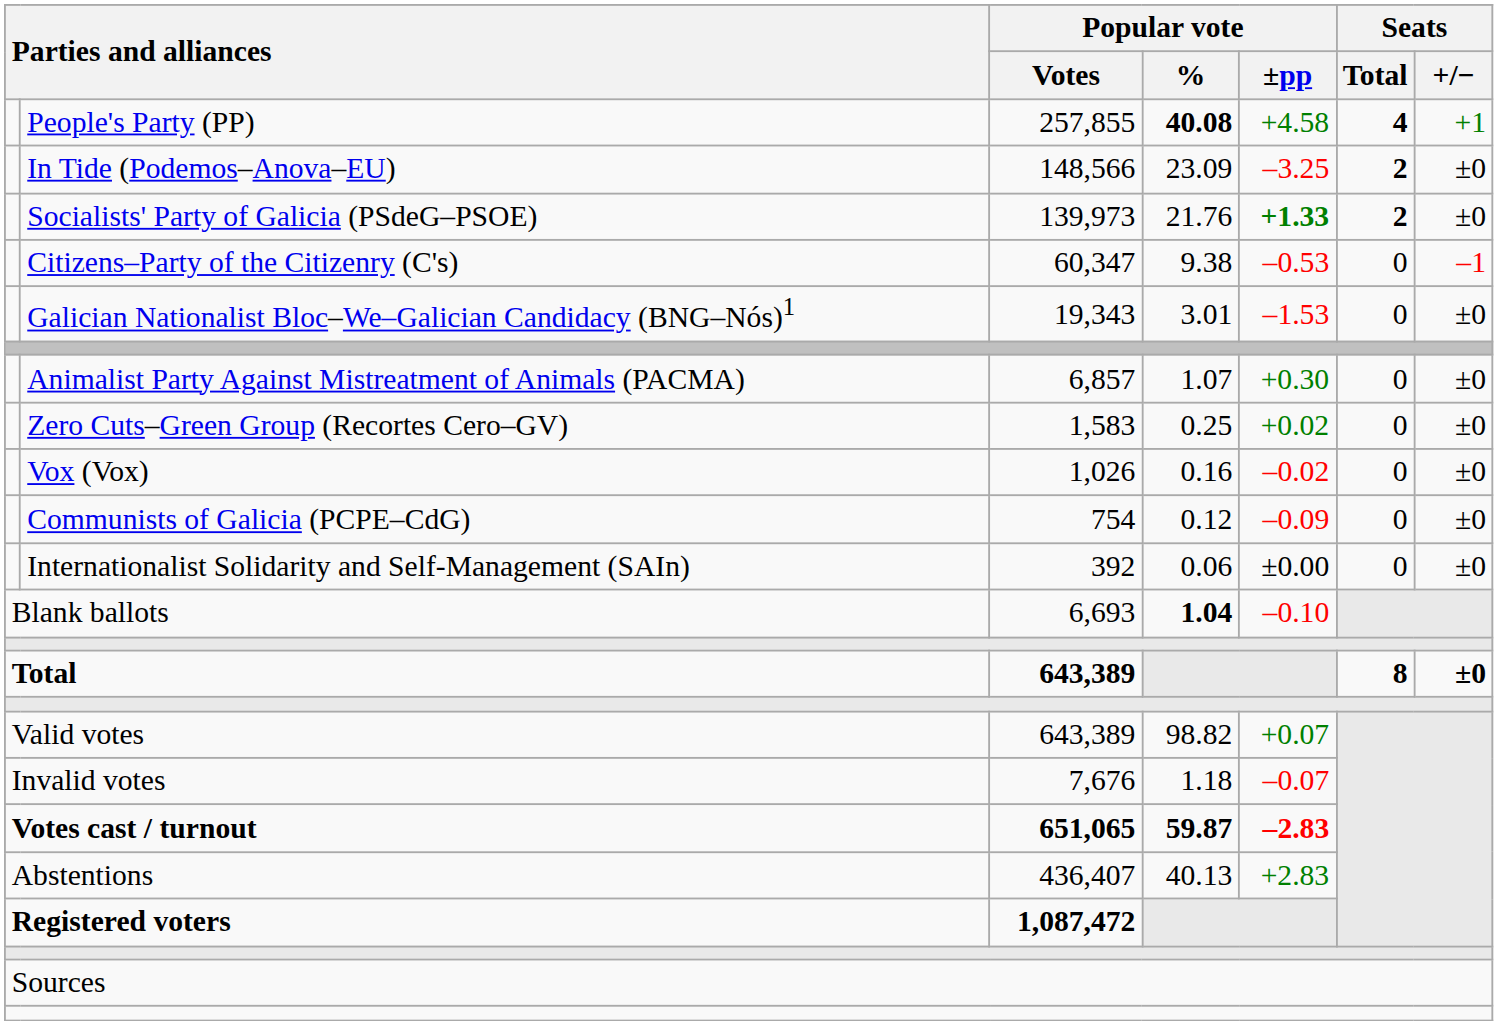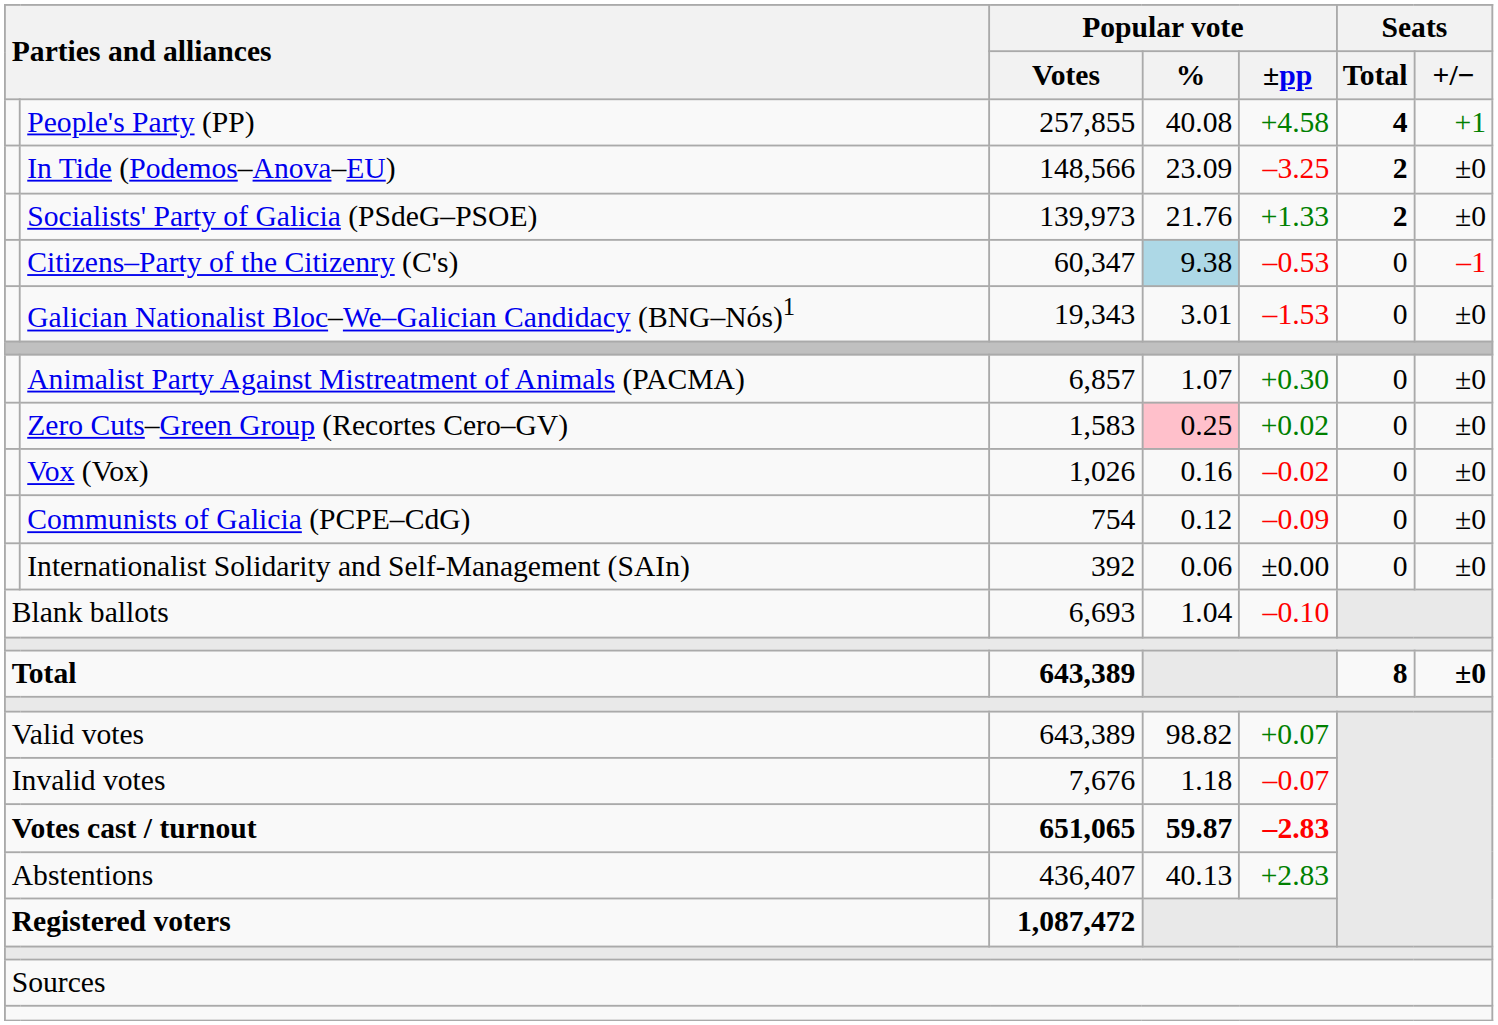(1199, 121) bold -> (1199, 121) normal
(1295, 215) bold -> (1295, 215) normal
(1206, 262) no background -> (1206, 262) lightblue background
(1206, 425) no background -> (1206, 425) pink background
(1206, 612) bold -> (1206, 612) normal
